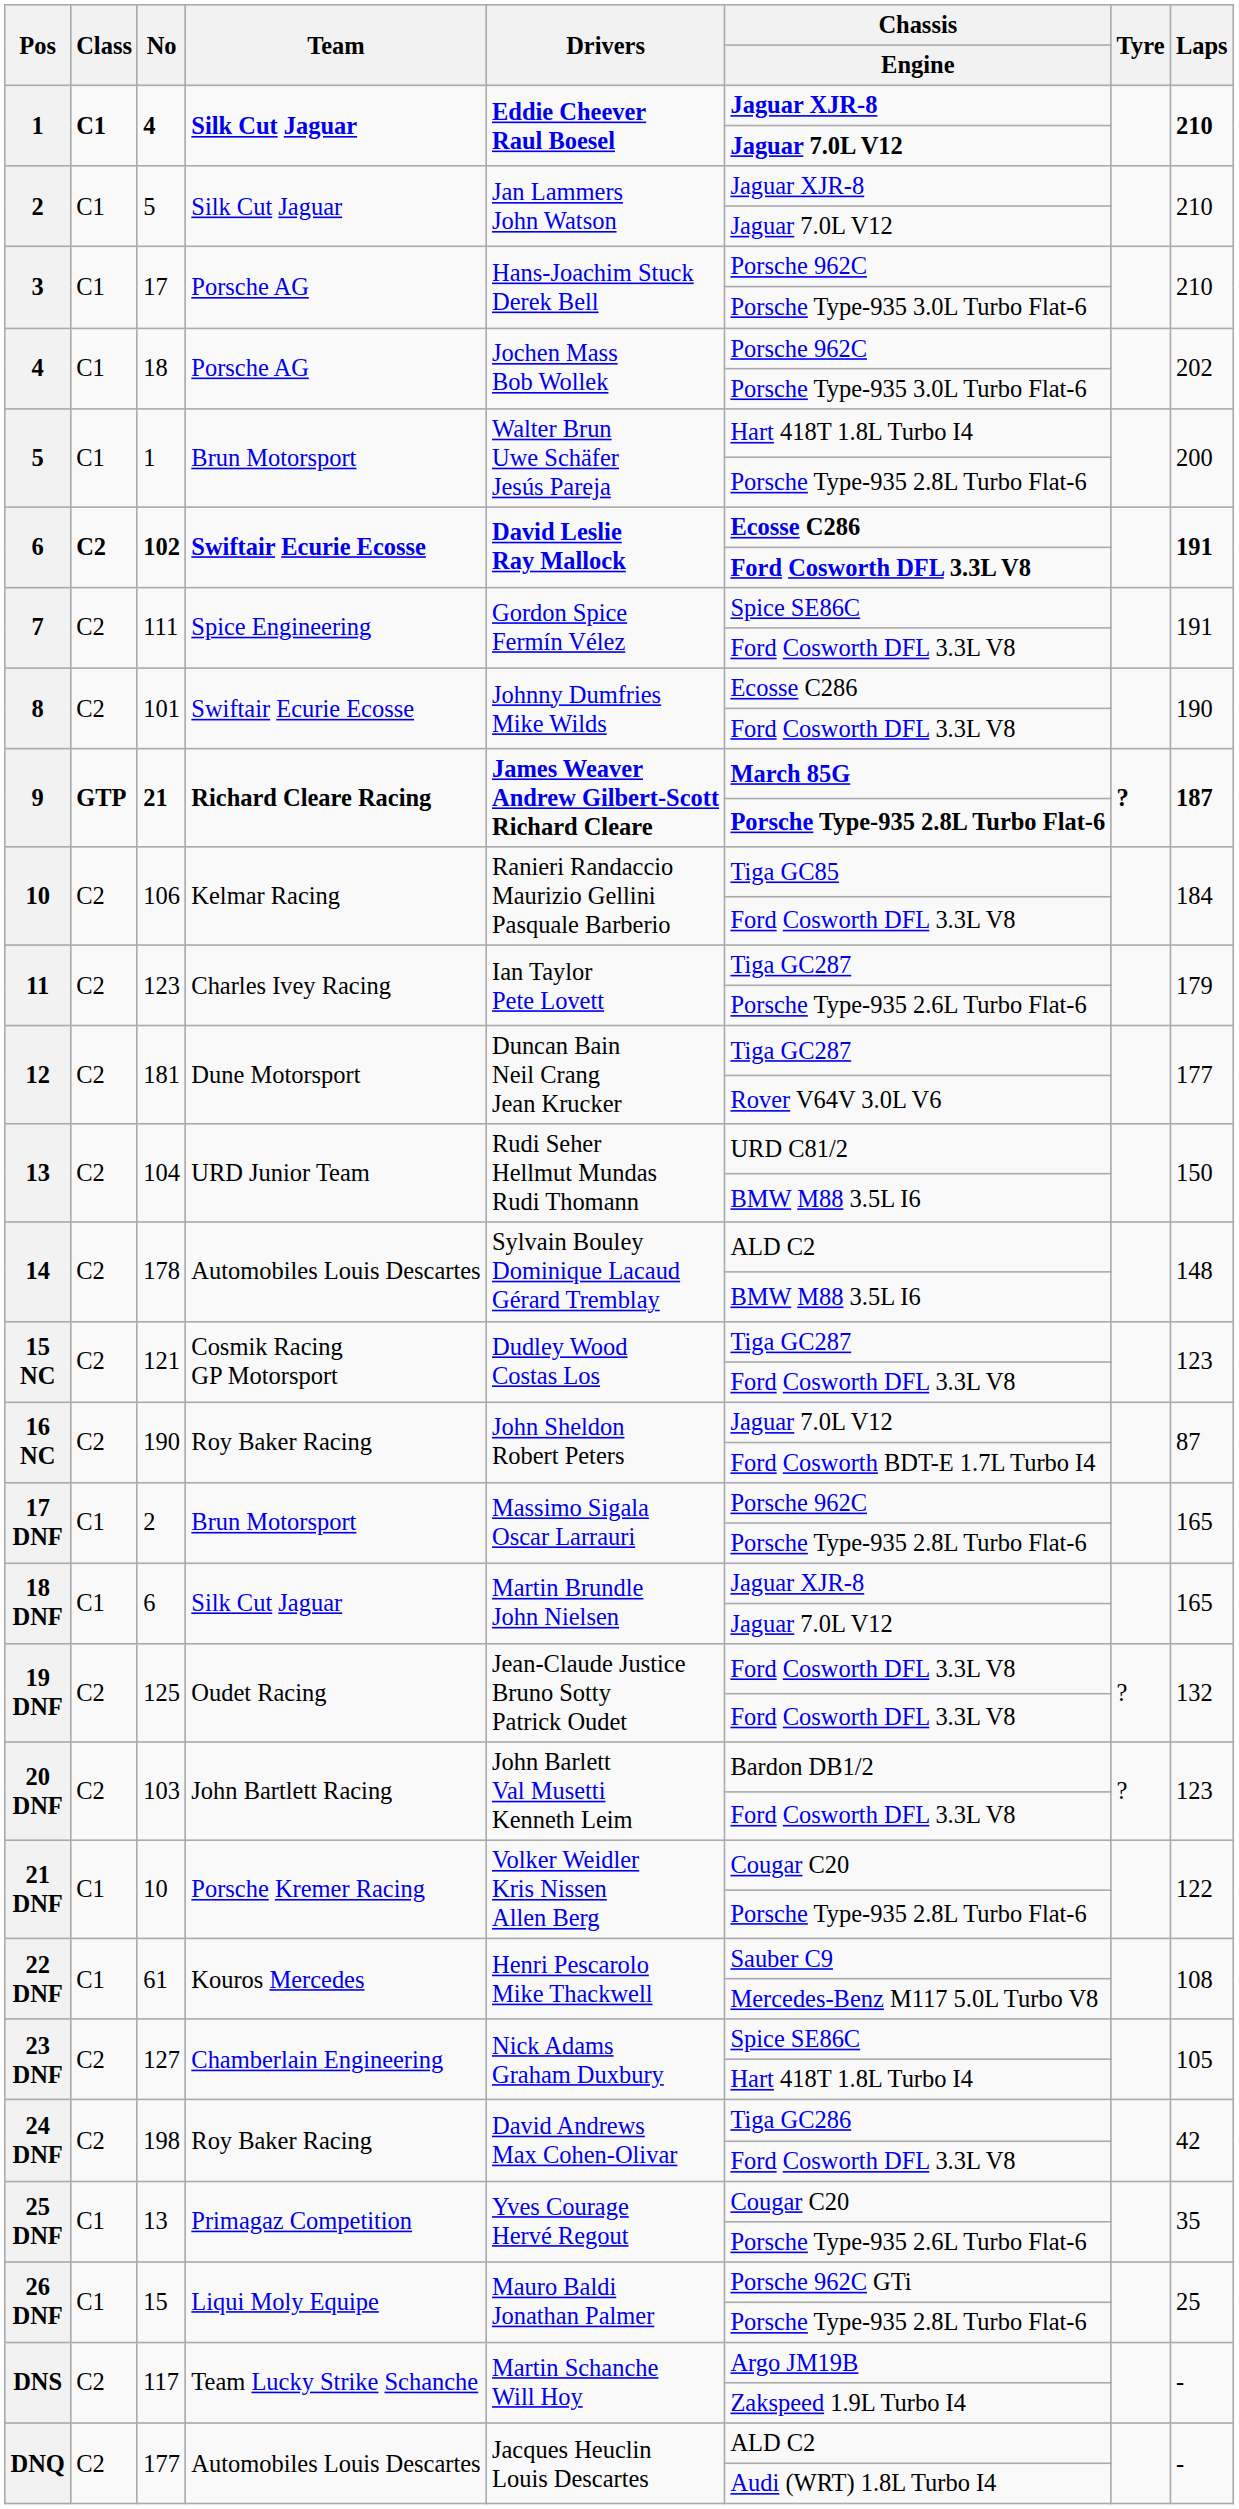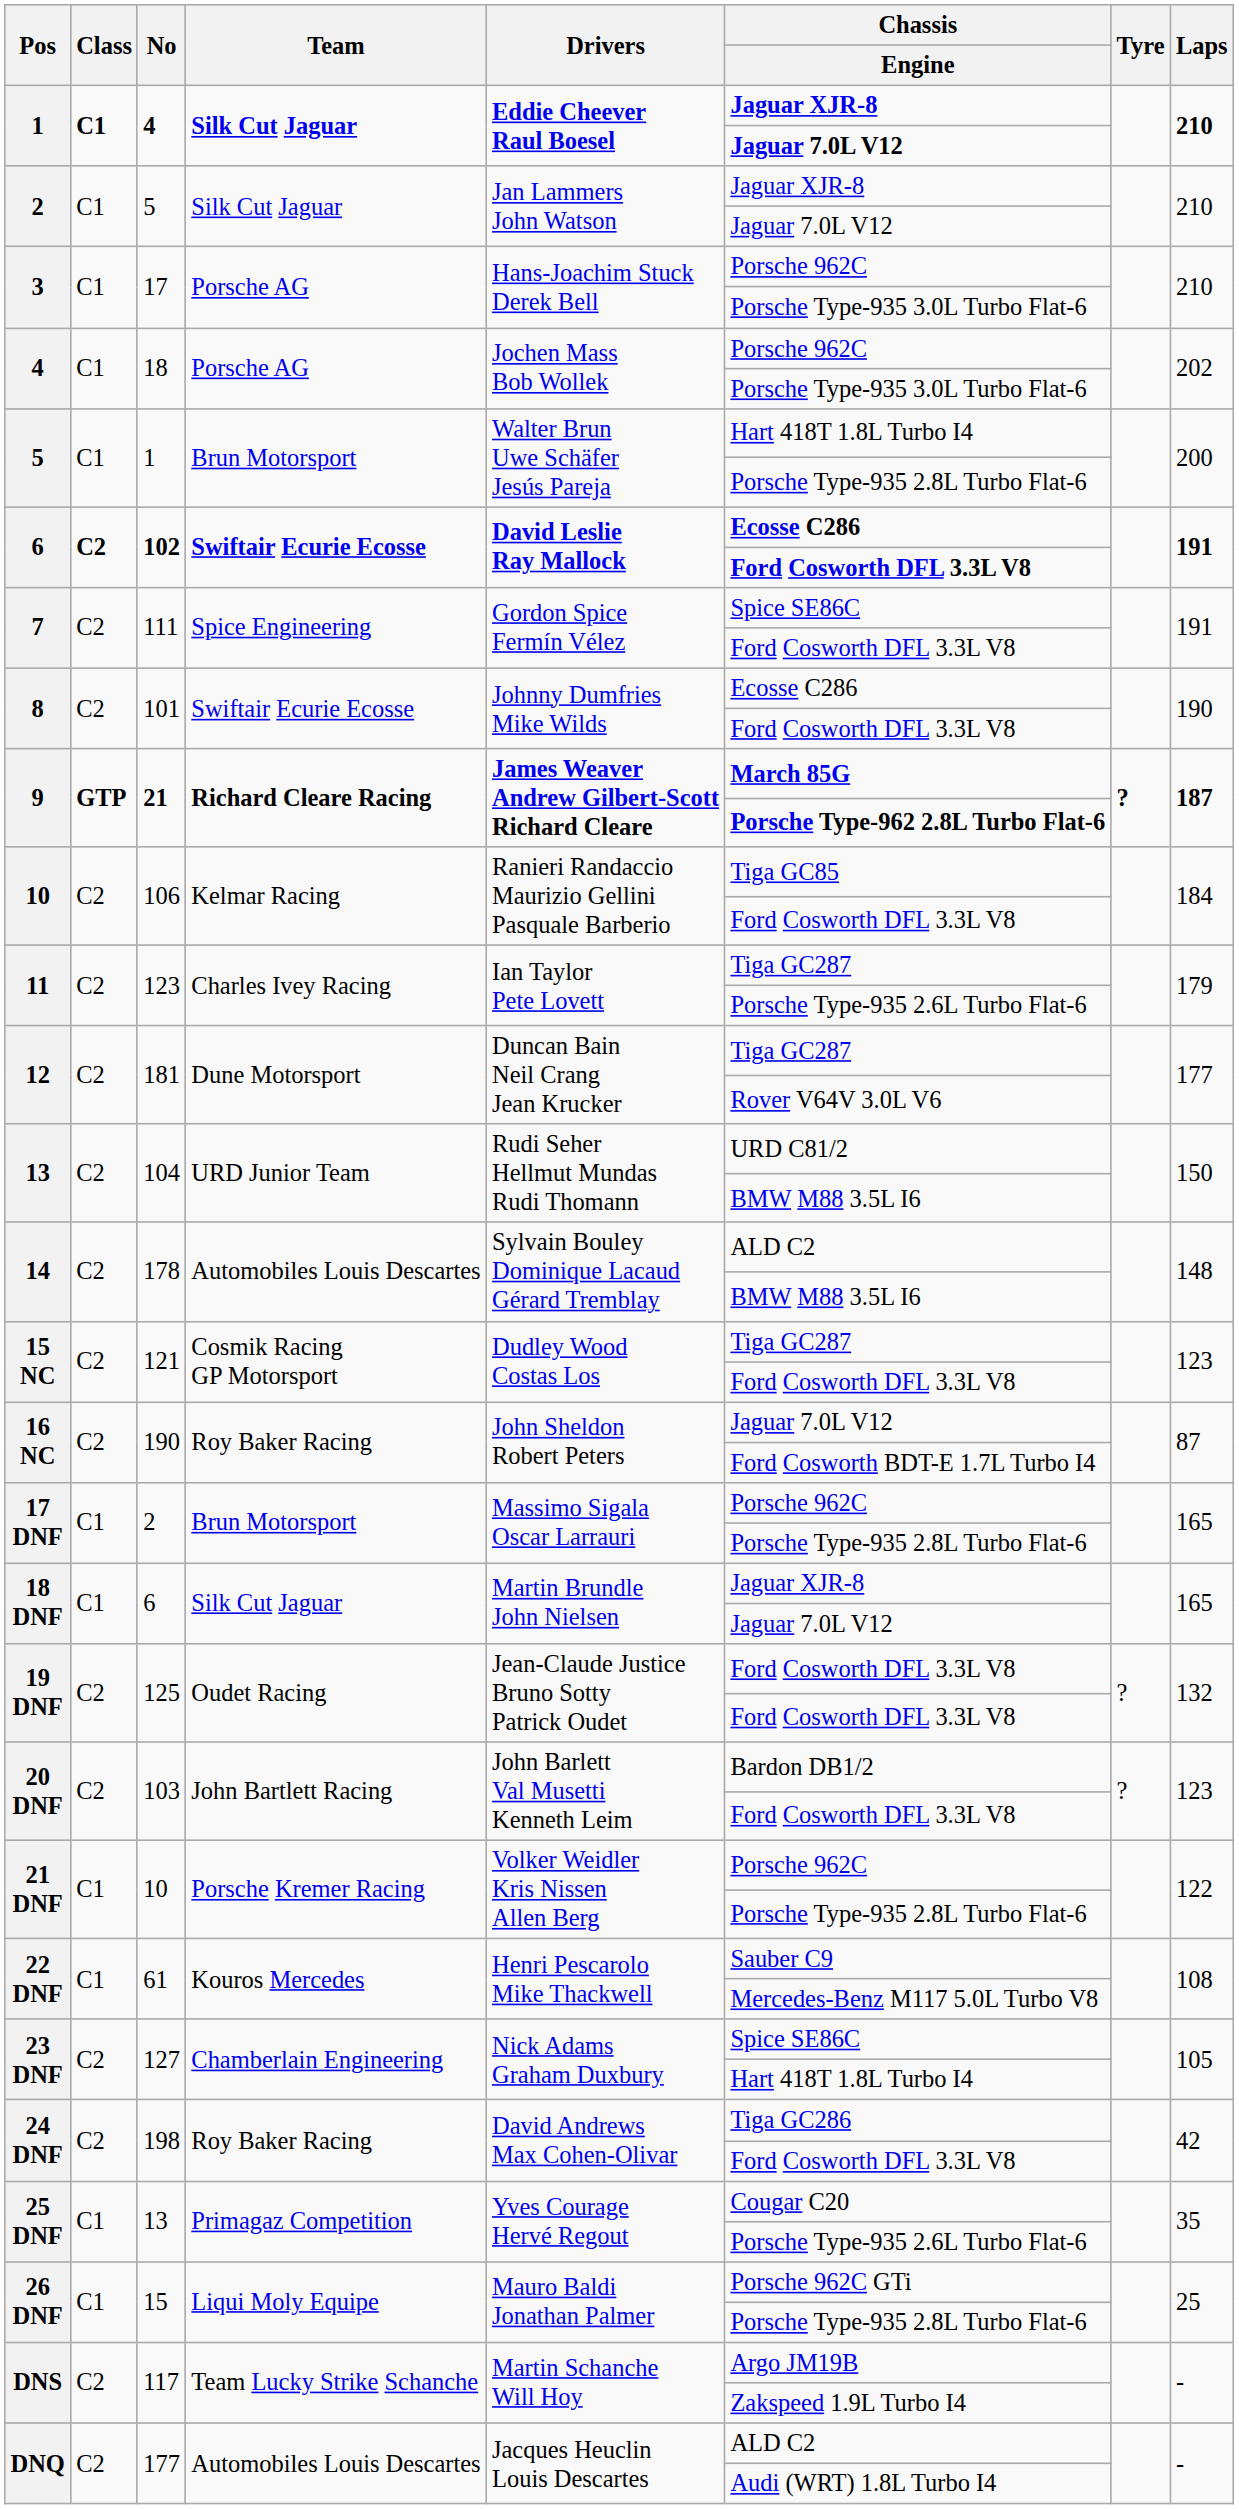(918, 822) Porsche Type-935 2.8L Turbo Flat-6 -> (918, 822) Porsche Type-962 2.8L Turbo Flat-6
(790, 1864) Cougar C20 -> (799, 1864) Porsche 962C
